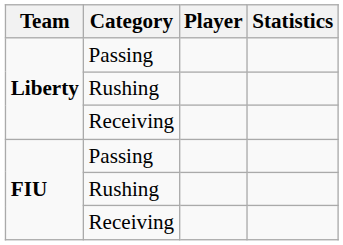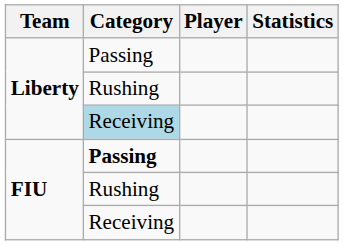(131, 121) no background -> (131, 121) lightblue background
(121, 155) normal -> (123, 155) bold
